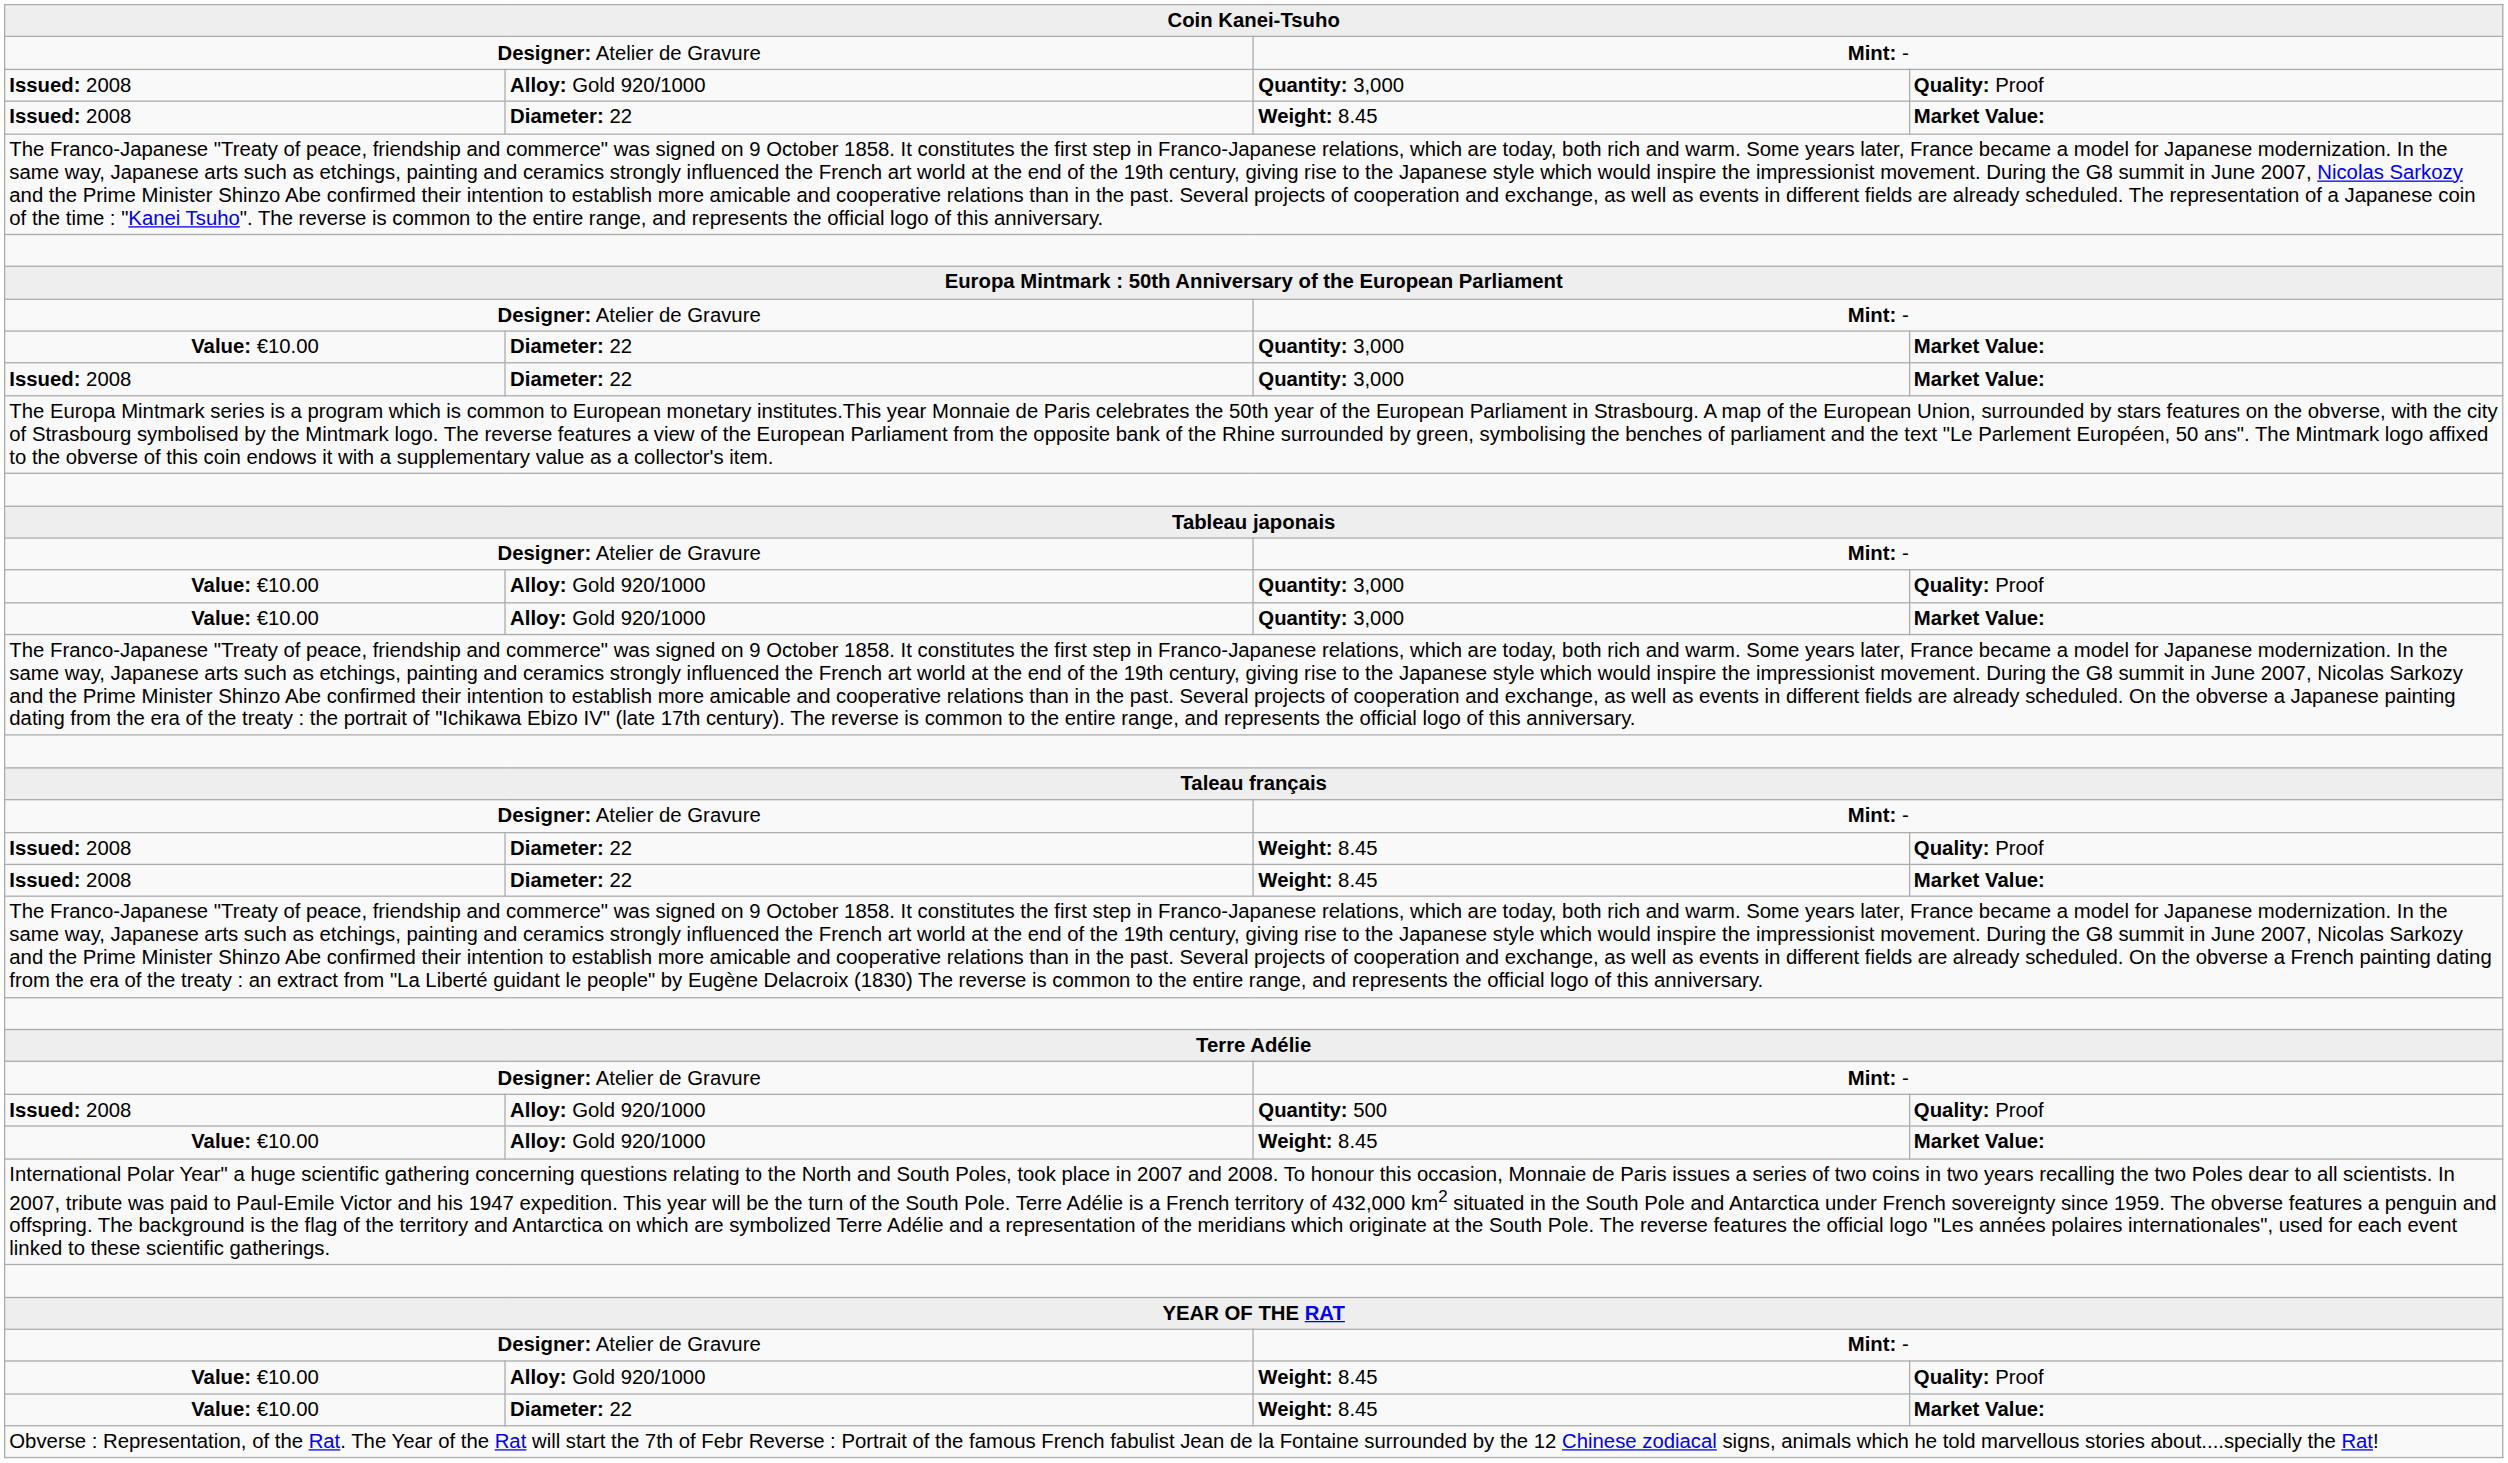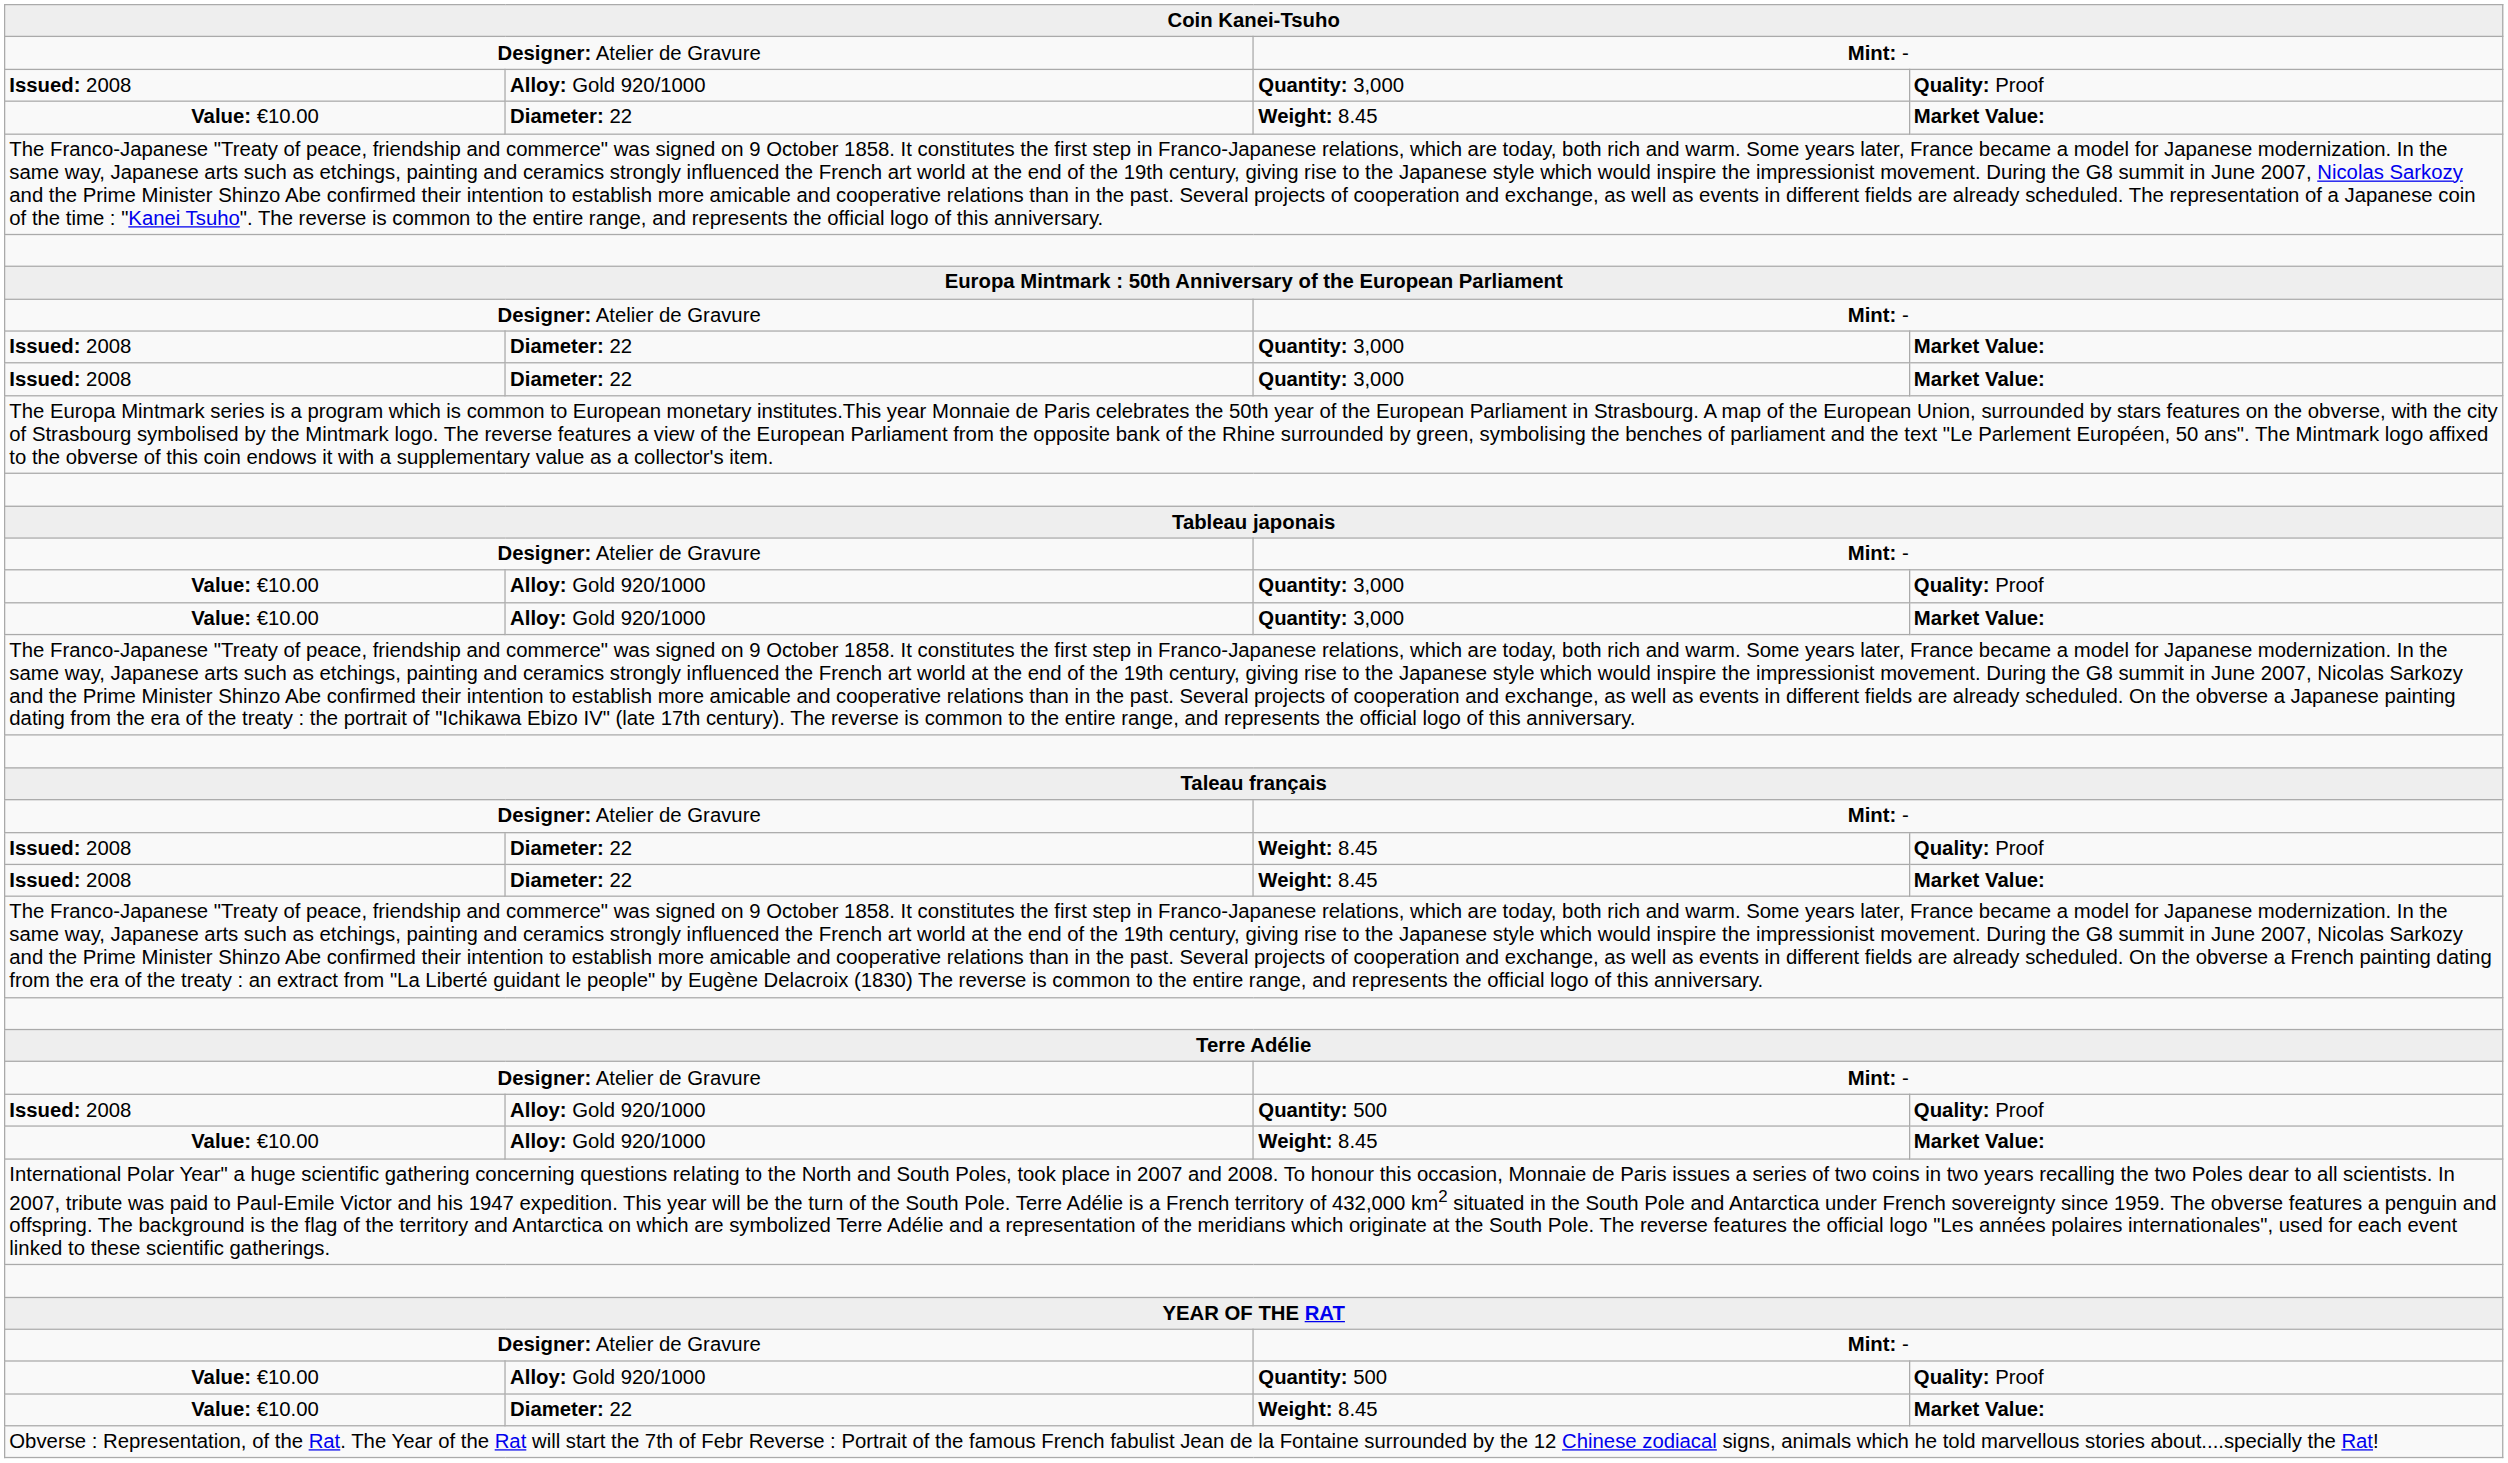(70, 117) Issued: 2008 -> (255, 117) Value: €10.00
(255, 347) Value: €10.00 -> (70, 347) Issued: 2008
(1318, 1377) Weight: 8.45 -> (1323, 1377) Quantity: 500
